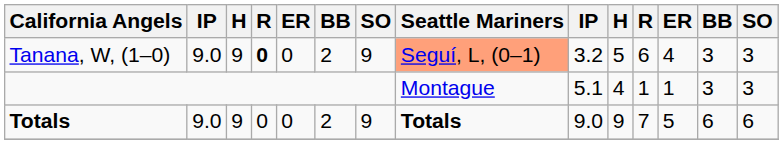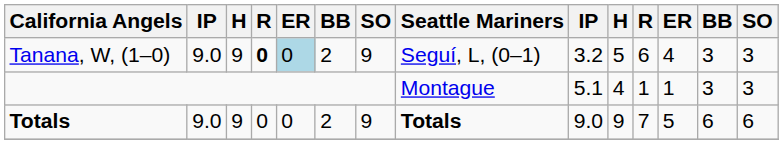(287, 54) no background -> (287, 54) lightblue background
(471, 54) lightsalmon background -> (471, 54) no background
